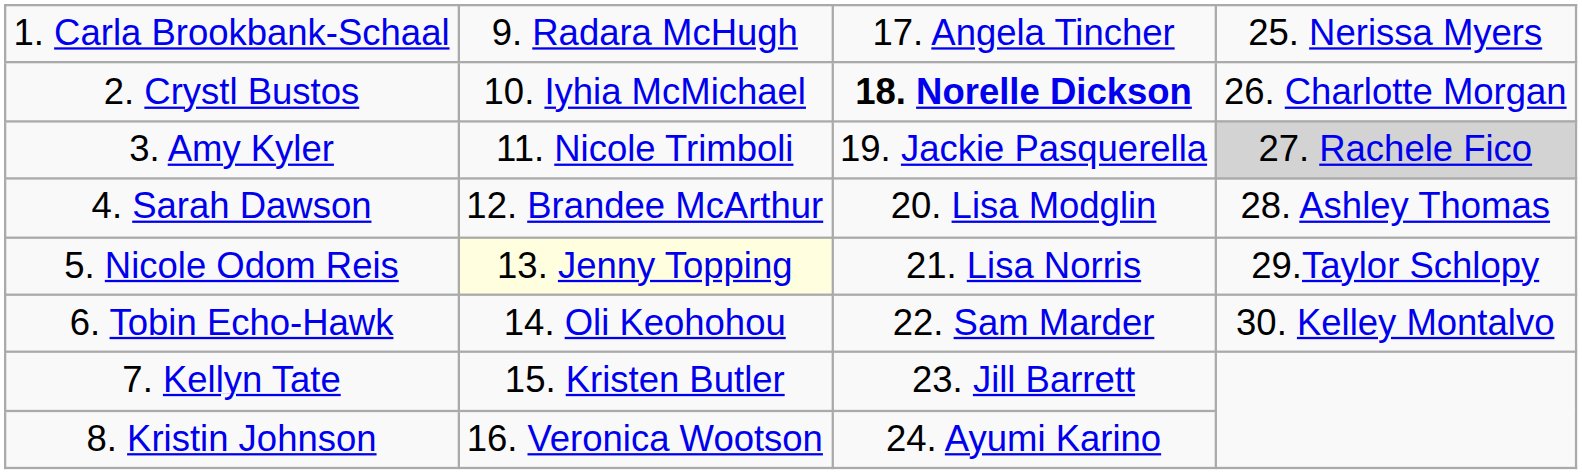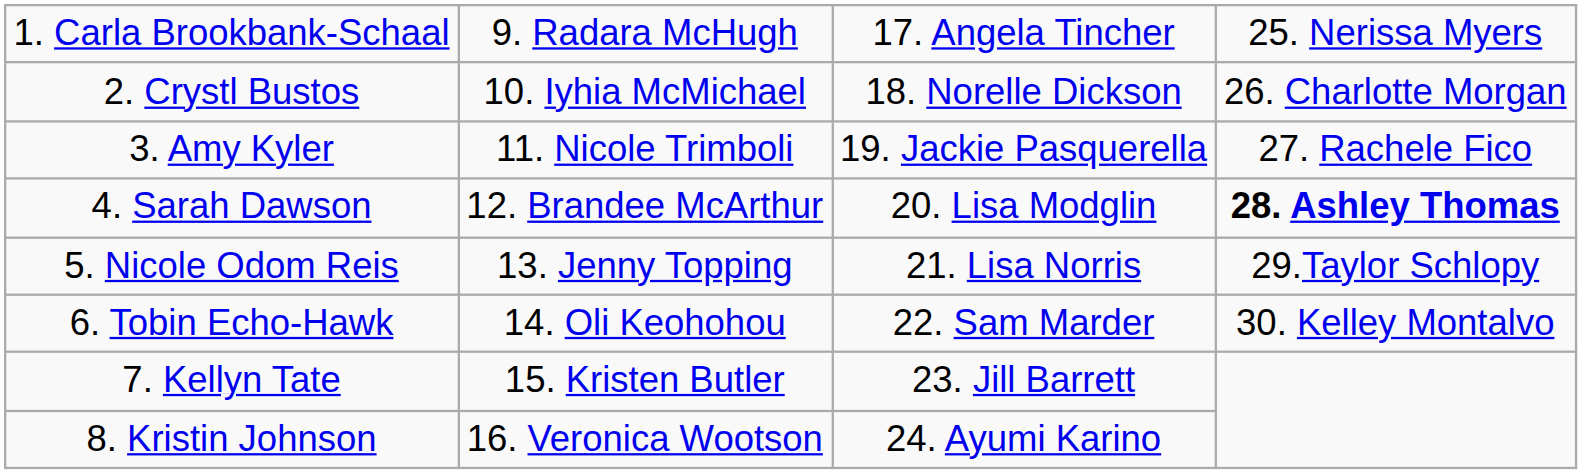(1024, 91) bold -> (1024, 91) normal
(1395, 149) lightgrey background -> (1395, 149) no background
(1395, 206) normal -> (1395, 206) bold
(645, 264) lightyellow background -> (645, 264) no background
